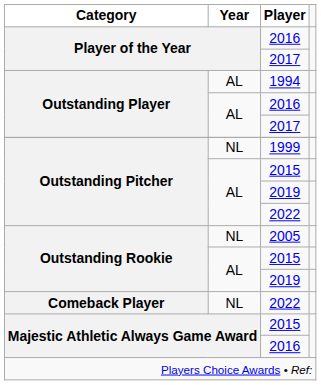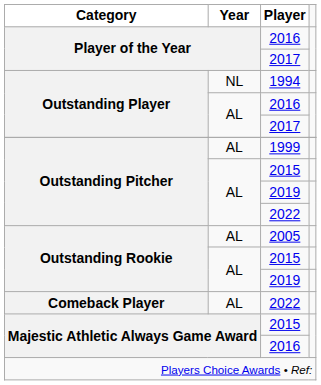(234, 82) AL -> (234, 82) NL
(234, 148) NL -> (234, 148) AL
(234, 237) NL -> (234, 237) AL
(234, 303) NL -> (234, 303) AL
